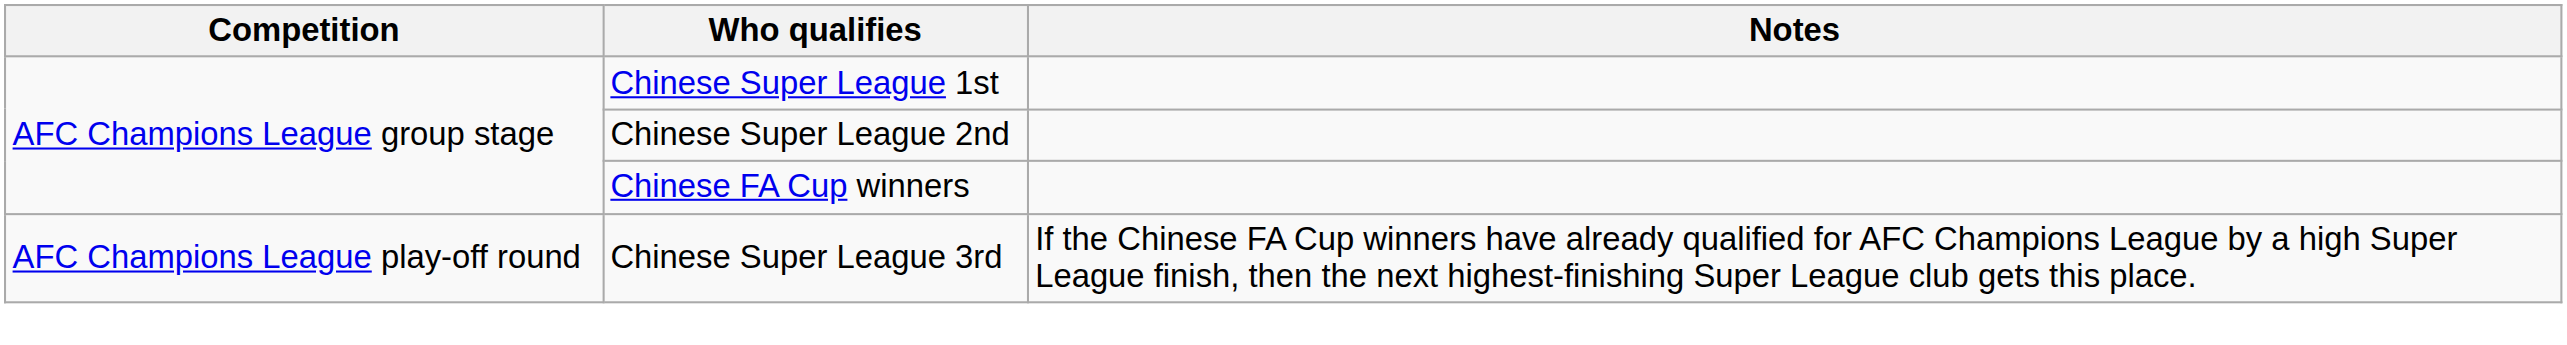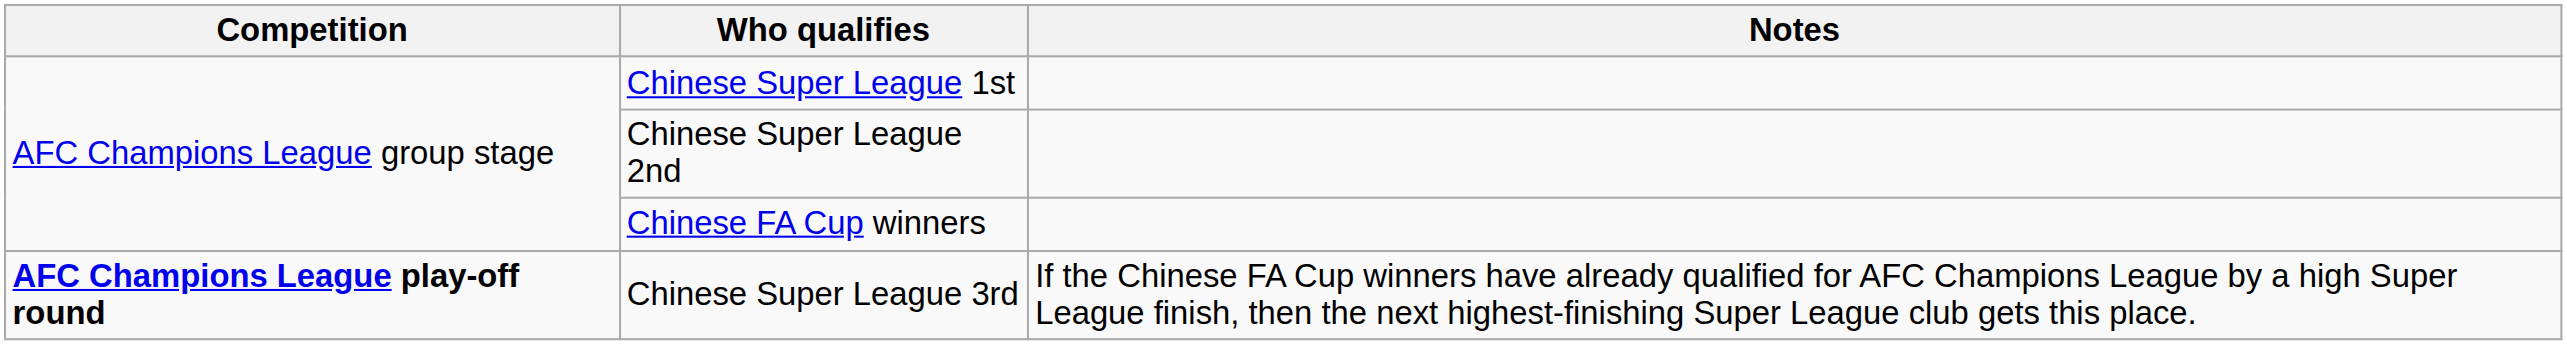(297, 257) normal -> (266, 293) bold
